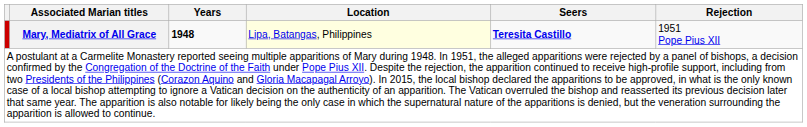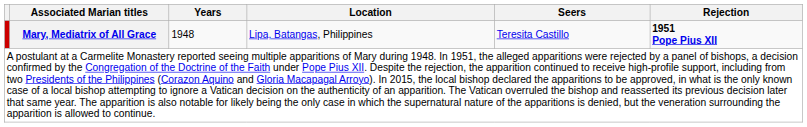(183, 34) bold -> (183, 34) normal
(310, 34) lightyellow background -> (311, 34) no background
(532, 34) bold -> (533, 34) normal
(689, 34) normal -> (685, 34) bold
